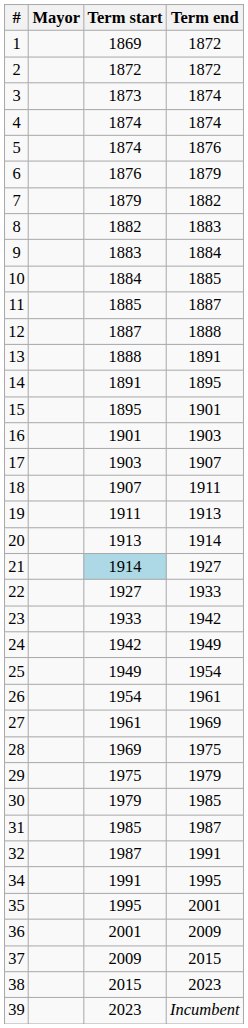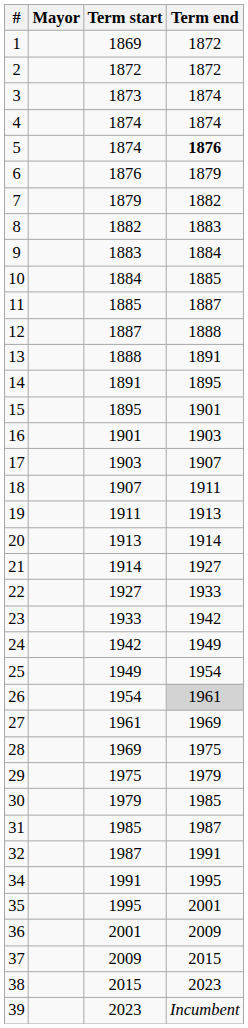(205, 148) normal -> (205, 148) bold
(125, 566) lightblue background -> (125, 566) no background
(205, 697) no background -> (205, 697) lightgrey background
